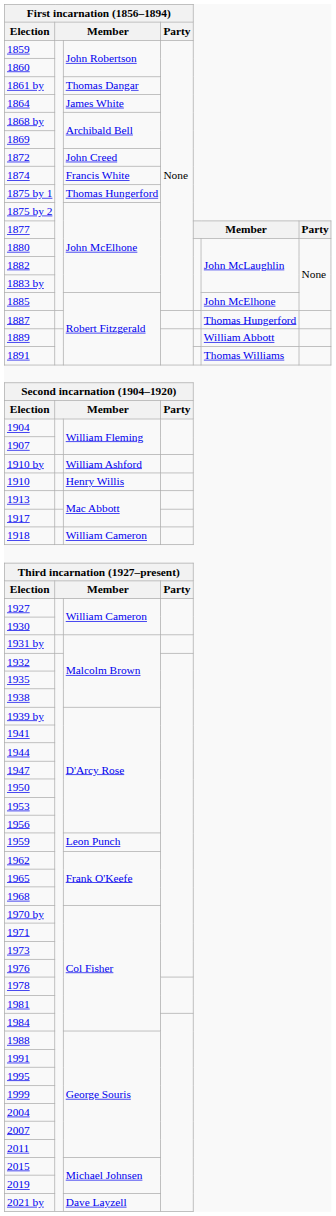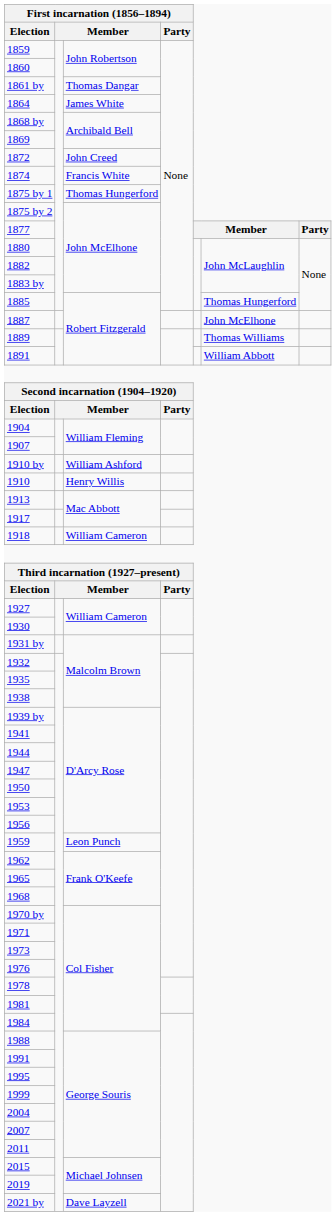(240, 301) John McElhone -> (250, 301) Thomas Hungerford
(250, 319) Thomas Hungerford -> (240, 319) John McElhone
(239, 337) William Abbott -> (244, 337) Thomas Williams
(244, 355) Thomas Williams -> (239, 355) William Abbott
